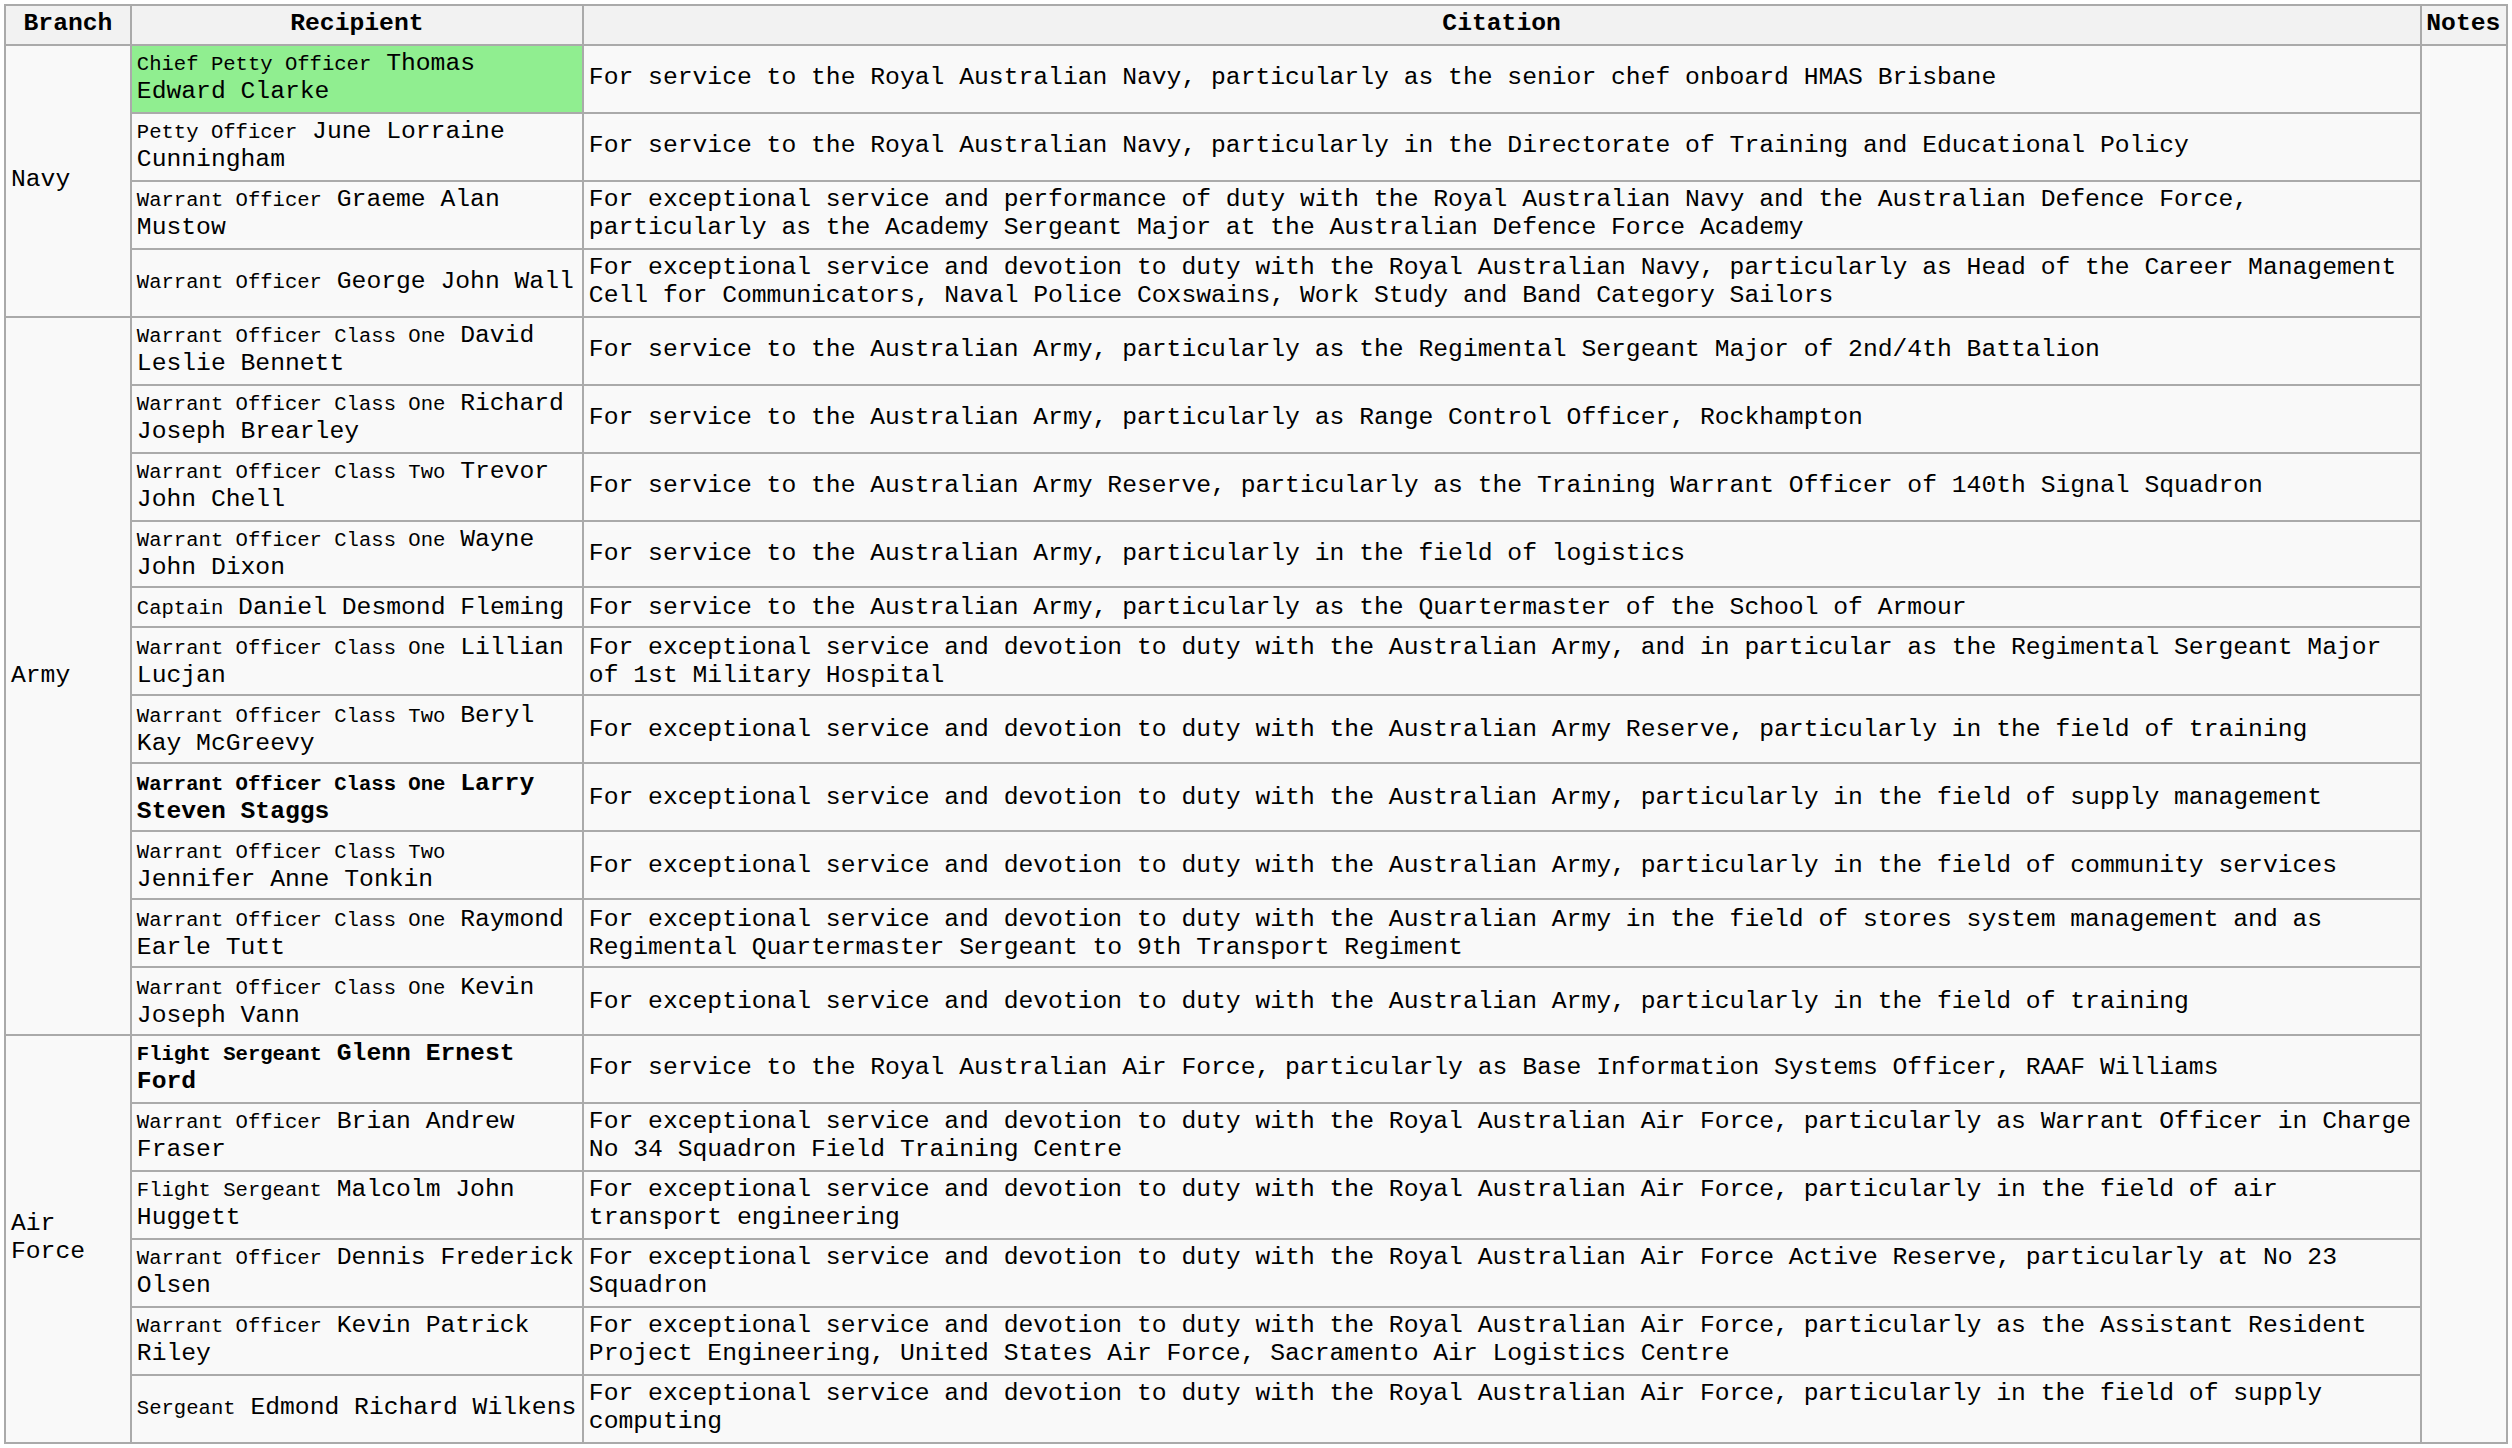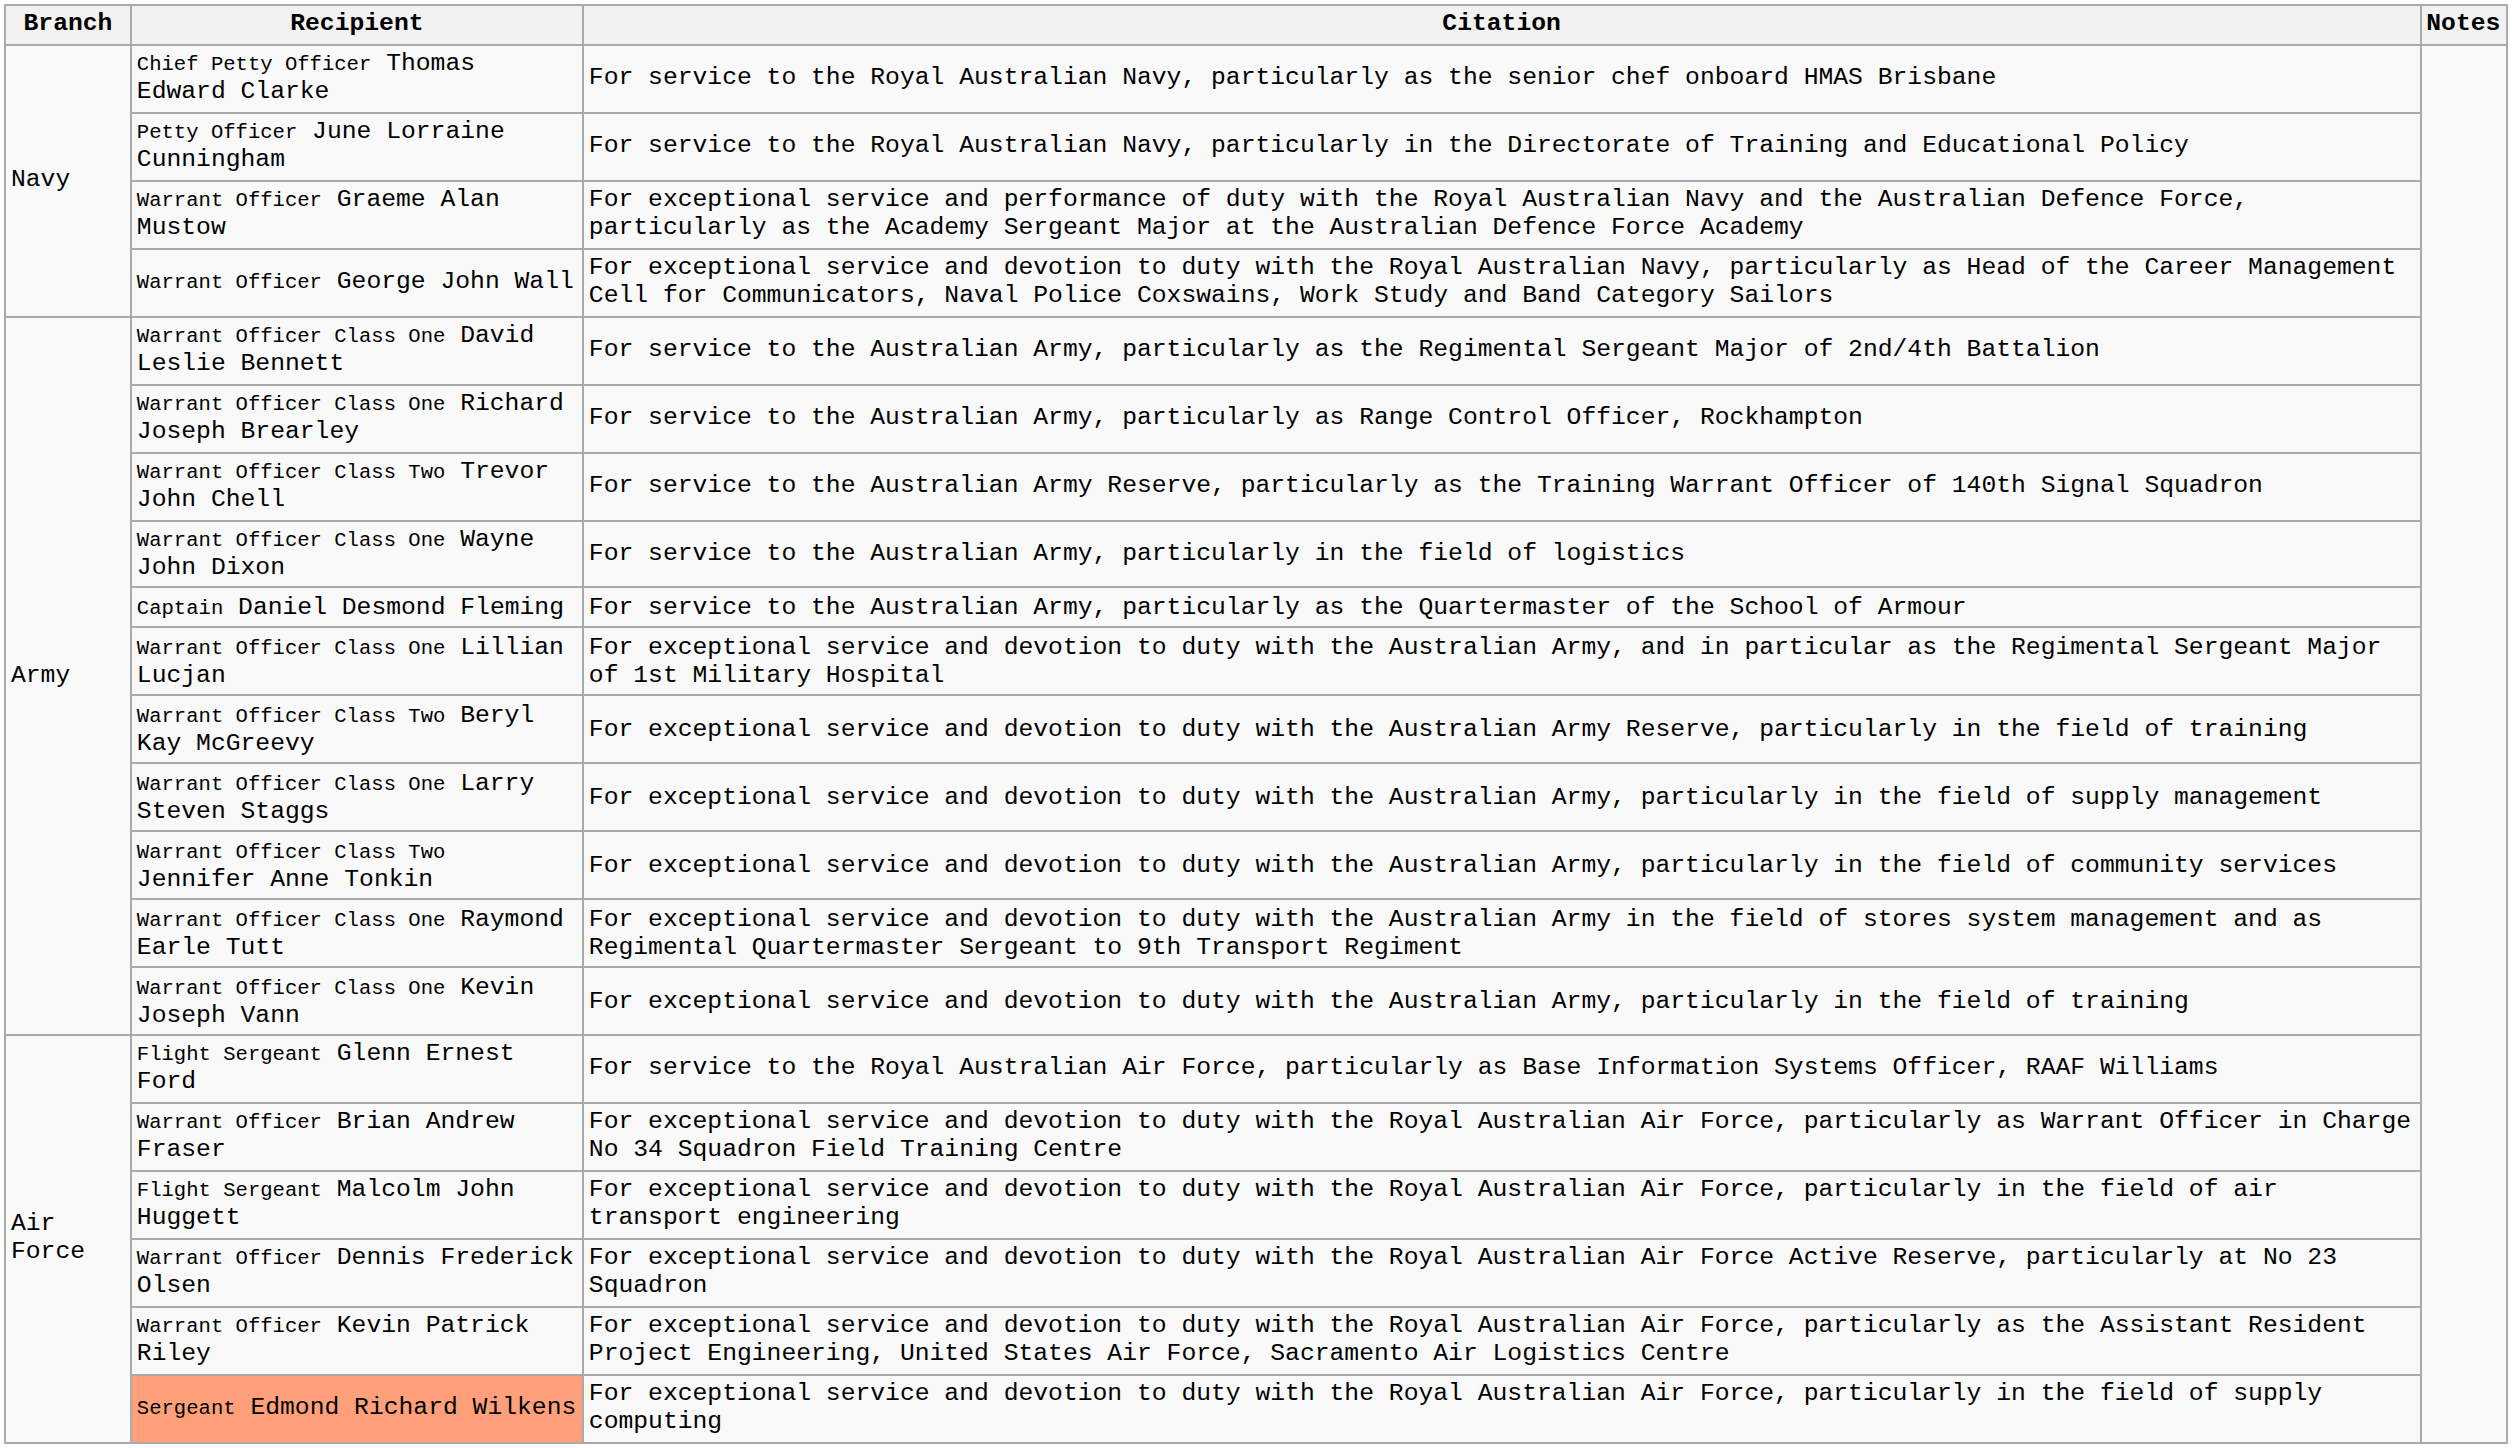(306, 79) lightgreen background -> (306, 79) no background
(336, 798) bold -> (336, 798) normal
(326, 1069) bold -> (326, 1069) normal
(357, 1409) no background -> (357, 1409) lightsalmon background
